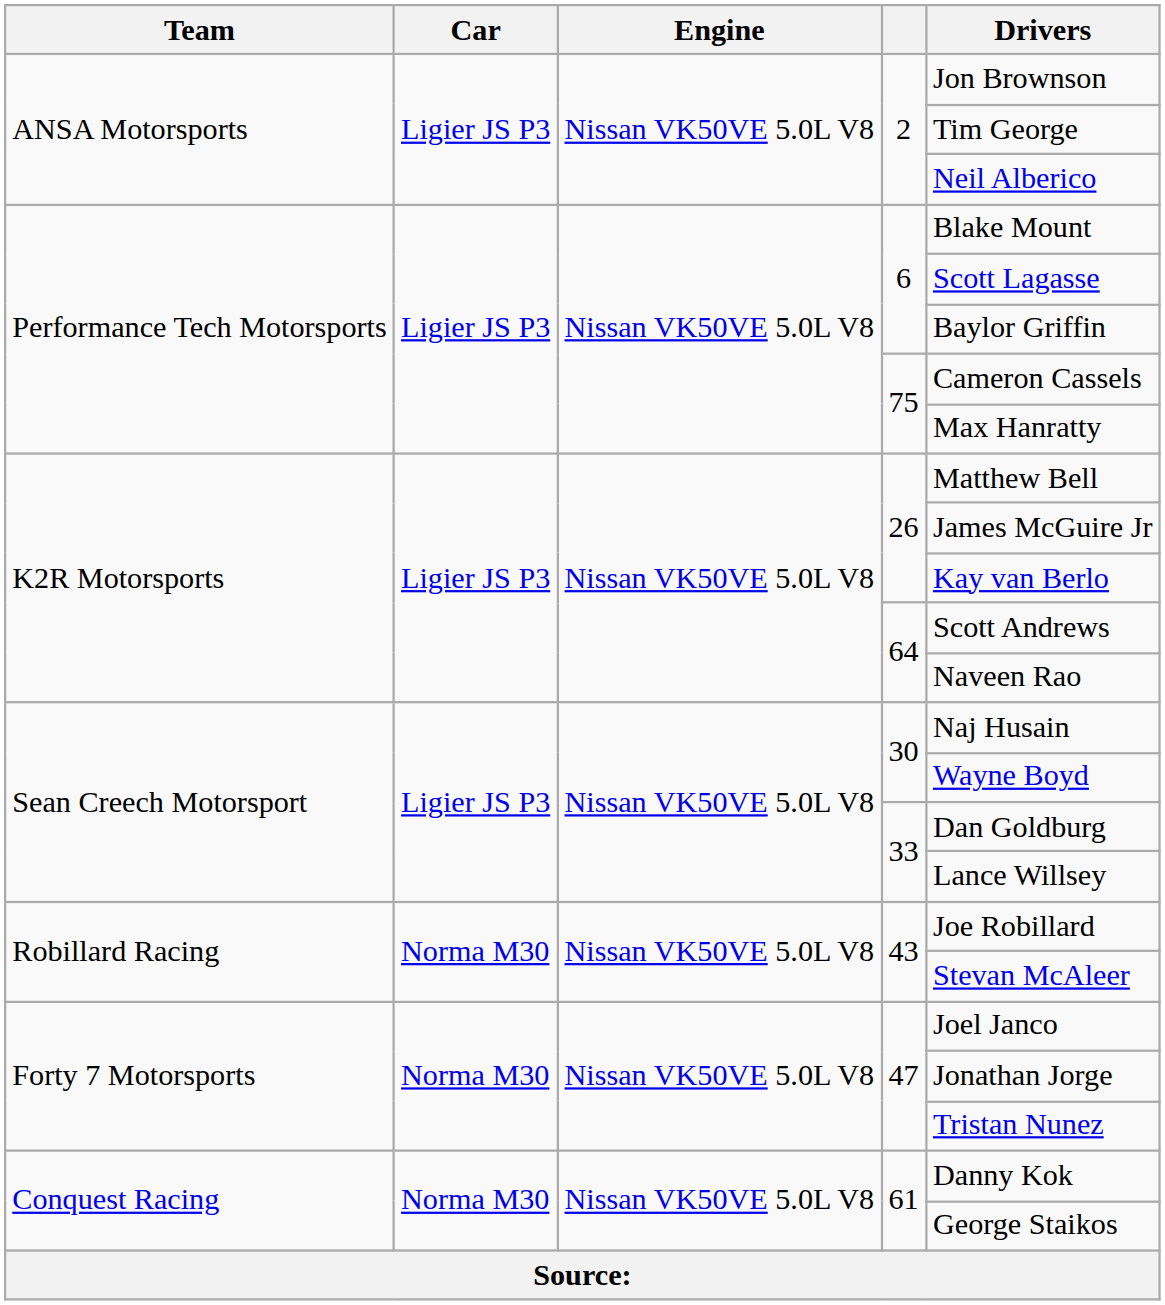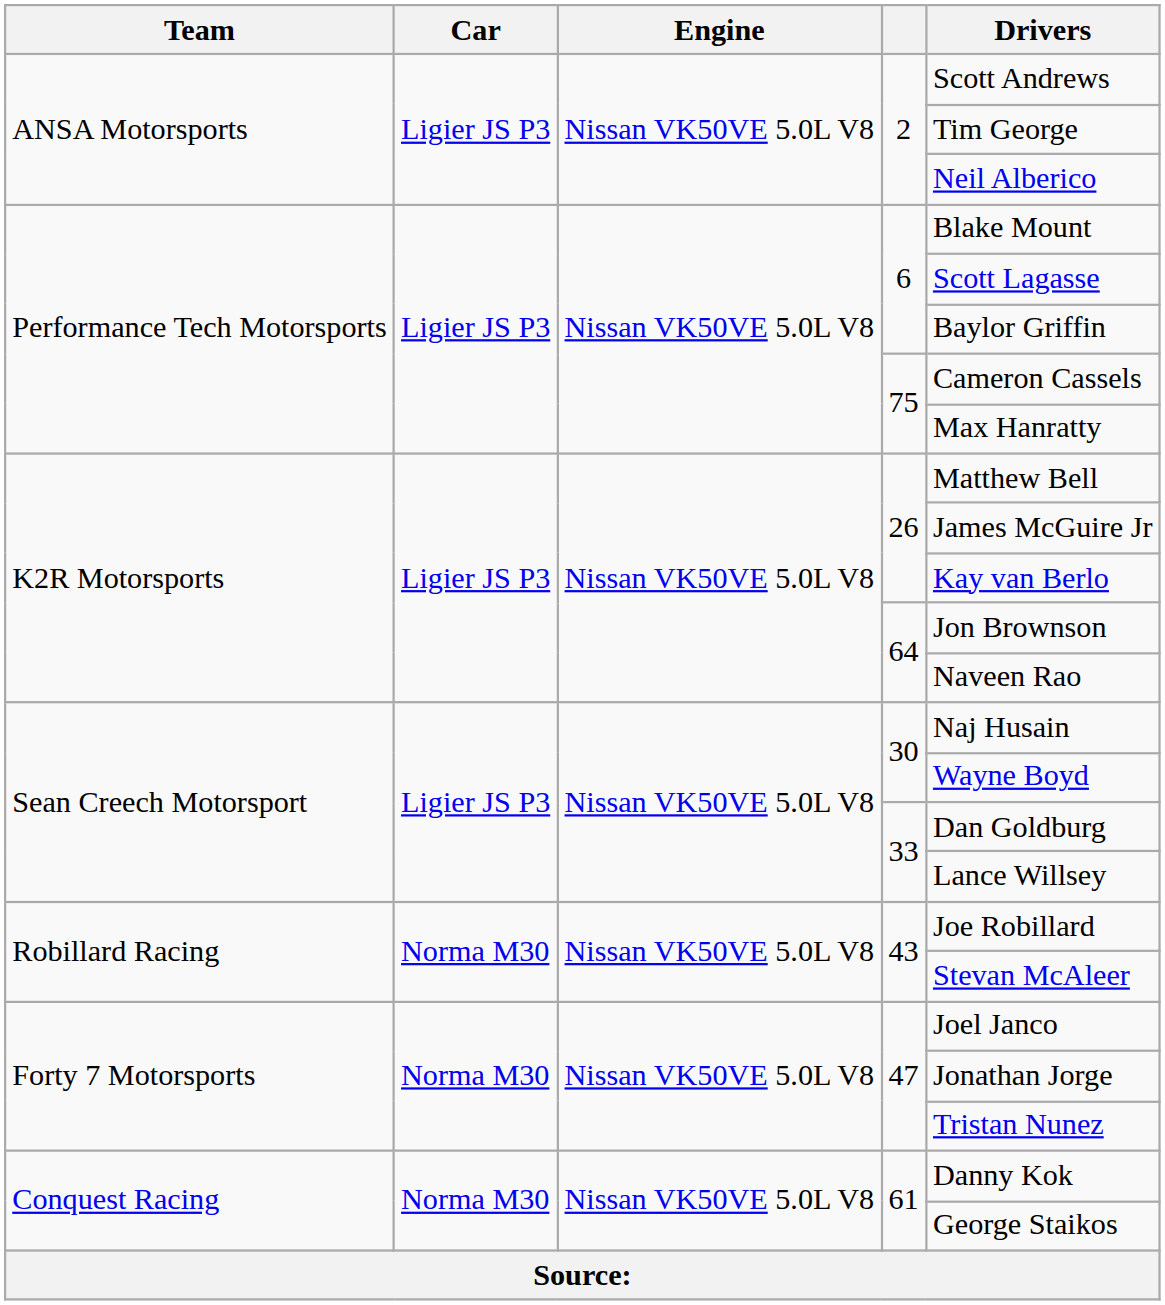(1020, 78) Jon Brownson -> (1021, 78) Scott Andrews
(1021, 626) Scott Andrews -> (1020, 626) Jon Brownson
